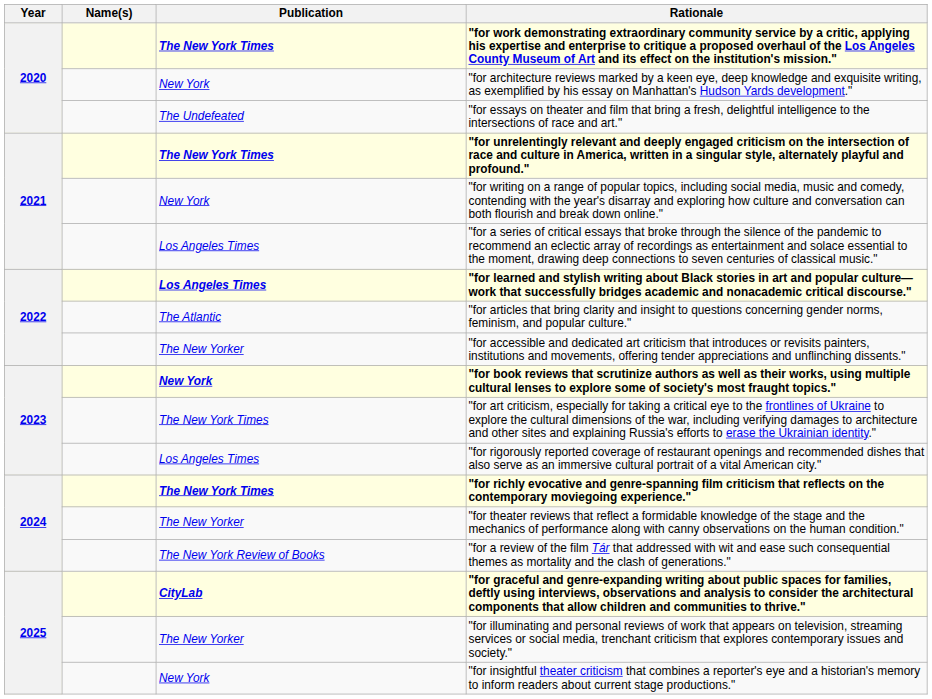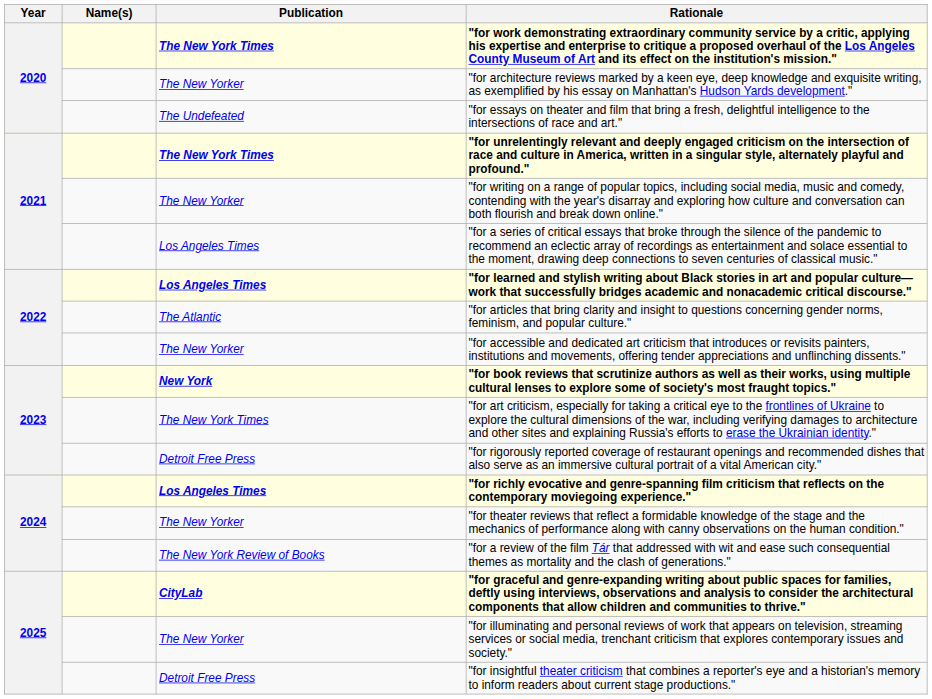(184, 84) New York -> (201, 84) The New Yorker
(184, 201) New York -> (201, 201) The New Yorker
(209, 458) Los Angeles Times -> (207, 458) Detroit Free Press
(216, 491) The New York Times -> (213, 491) Los Angeles Times
(184, 678) New York -> (207, 678) Detroit Free Press
